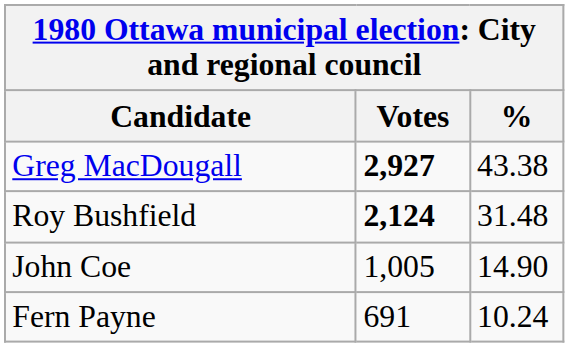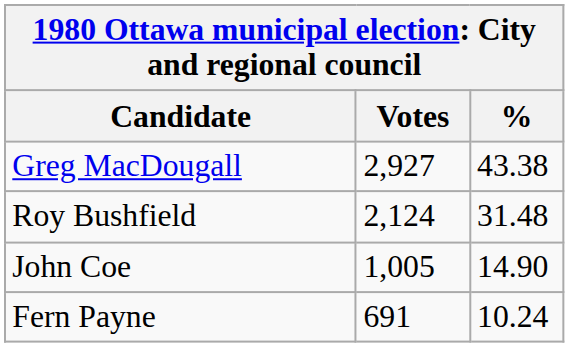(399, 165) bold -> (399, 165) normal
(399, 215) bold -> (399, 215) normal
